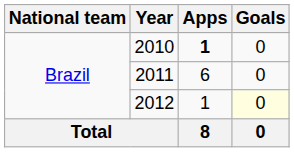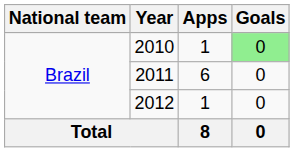(205, 47) bold -> (205, 47) normal
(261, 47) no background -> (261, 47) lightgreen background
(261, 103) lightyellow background -> (261, 103) no background
